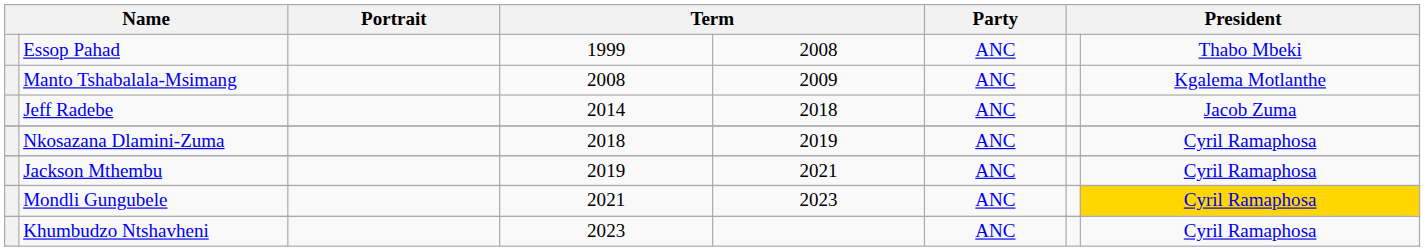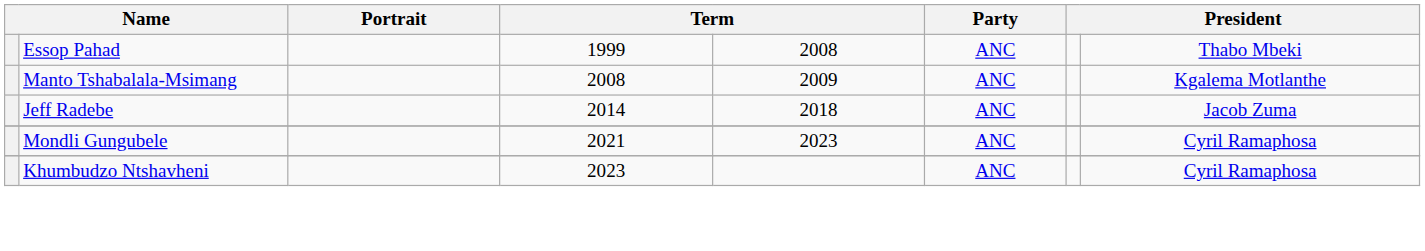- row: (124, 140)
- row: (93, 170)
(1250, 200) gold background -> (1250, 140) no background
